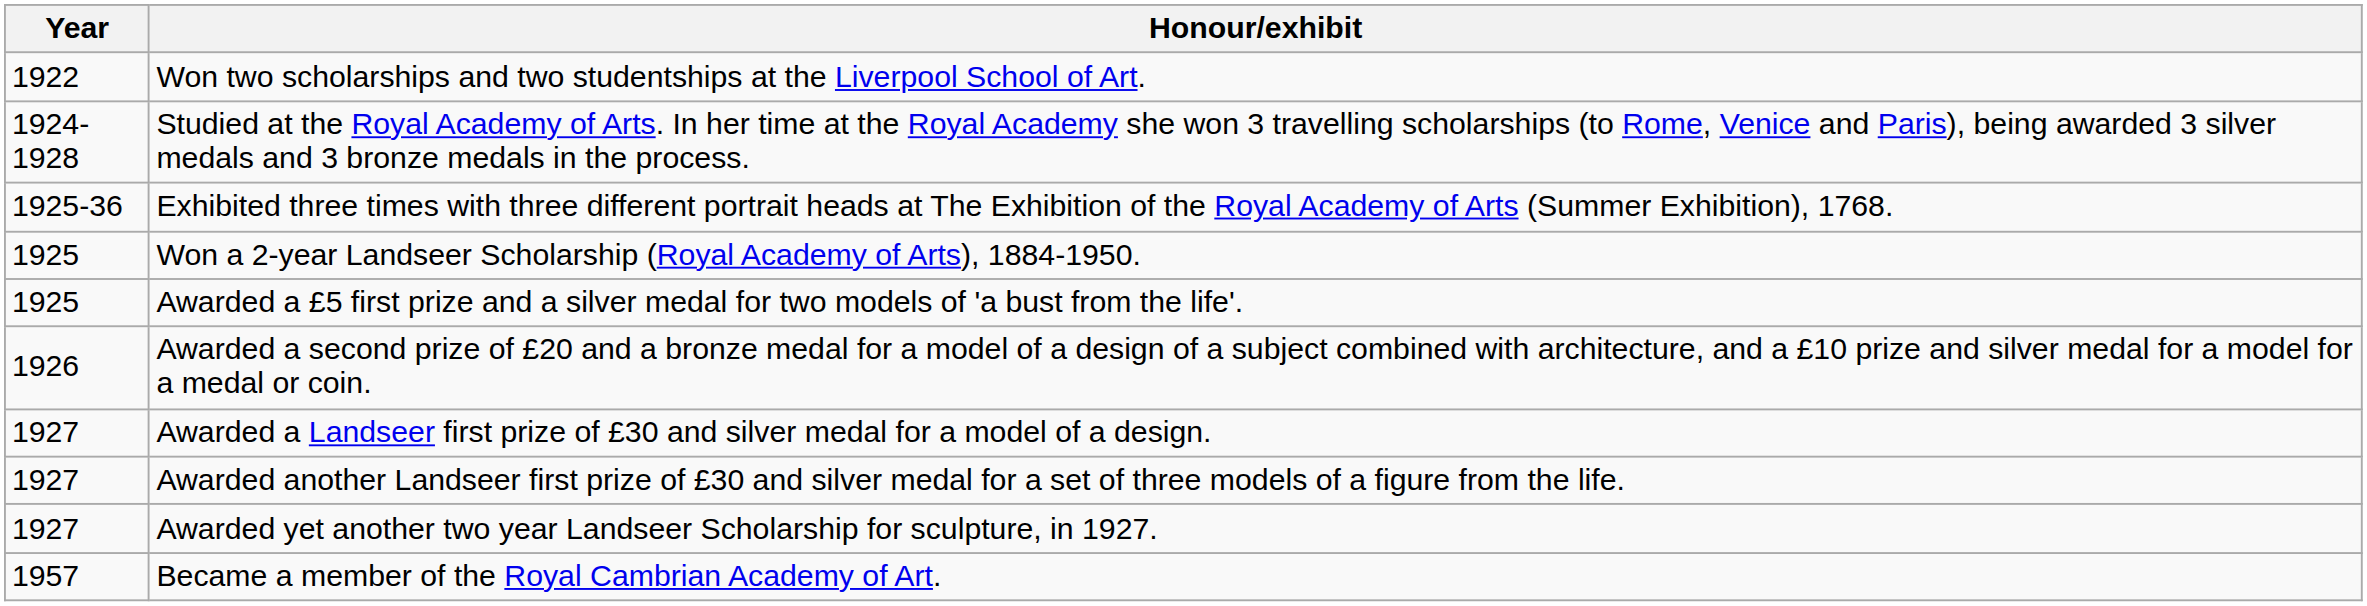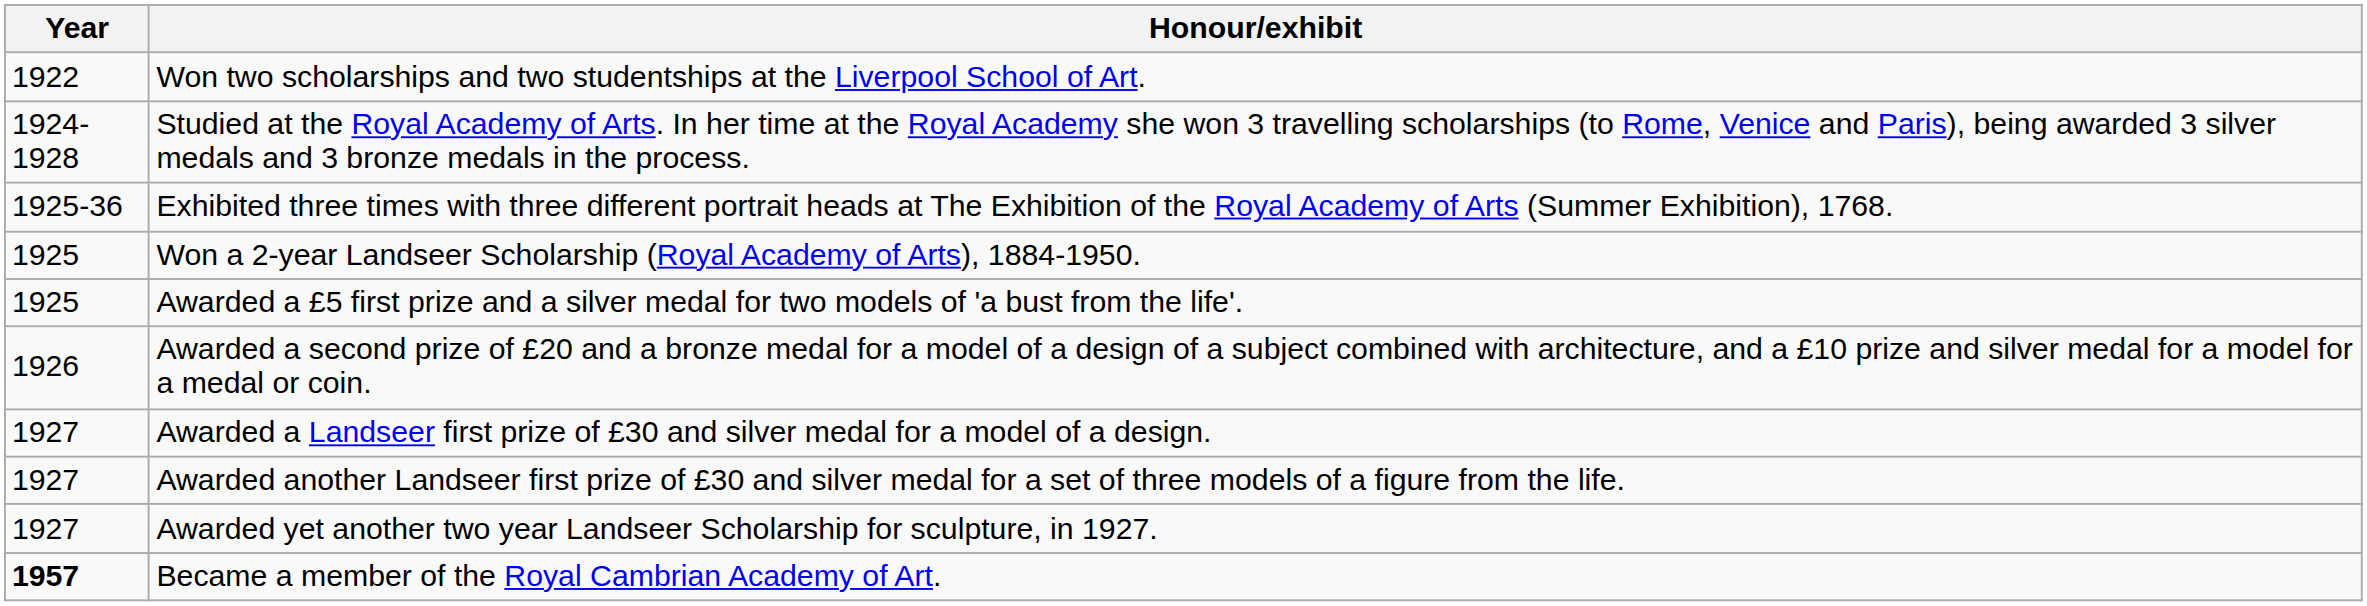(46, 576) normal -> (46, 576) bold
